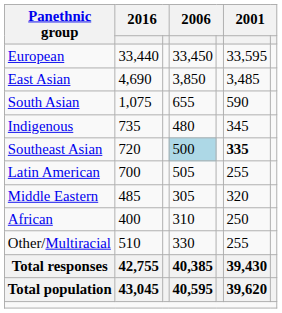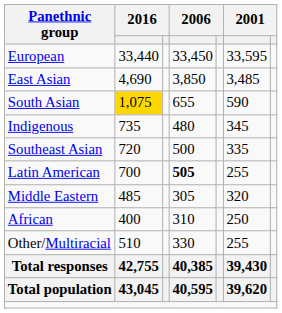(135, 102) no background -> (135, 102) gold background
(184, 149) lightblue background -> (184, 149) no background
(238, 149) bold -> (238, 149) normal
(184, 172) normal -> (184, 172) bold
